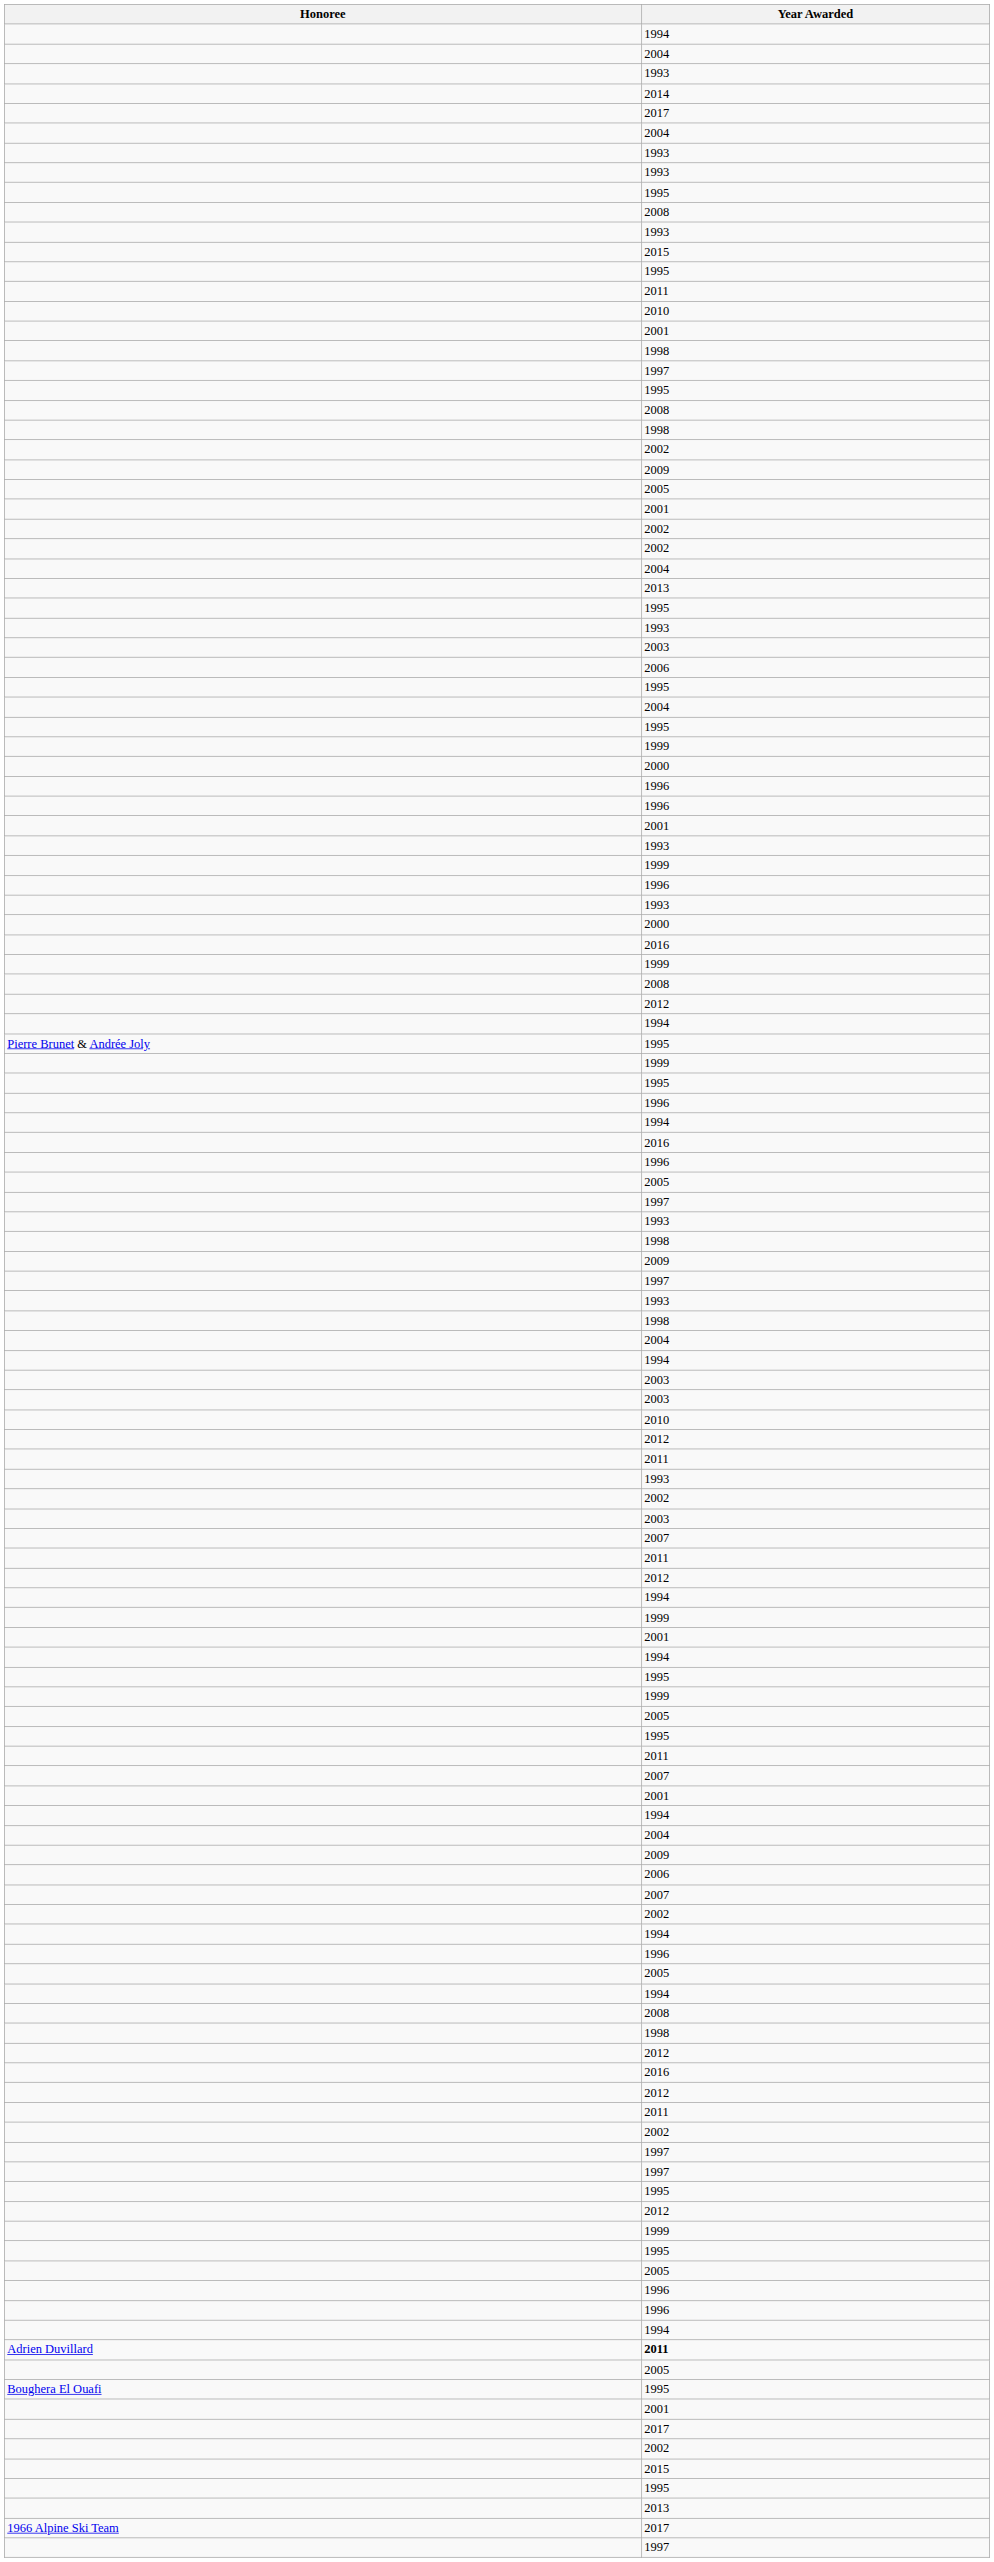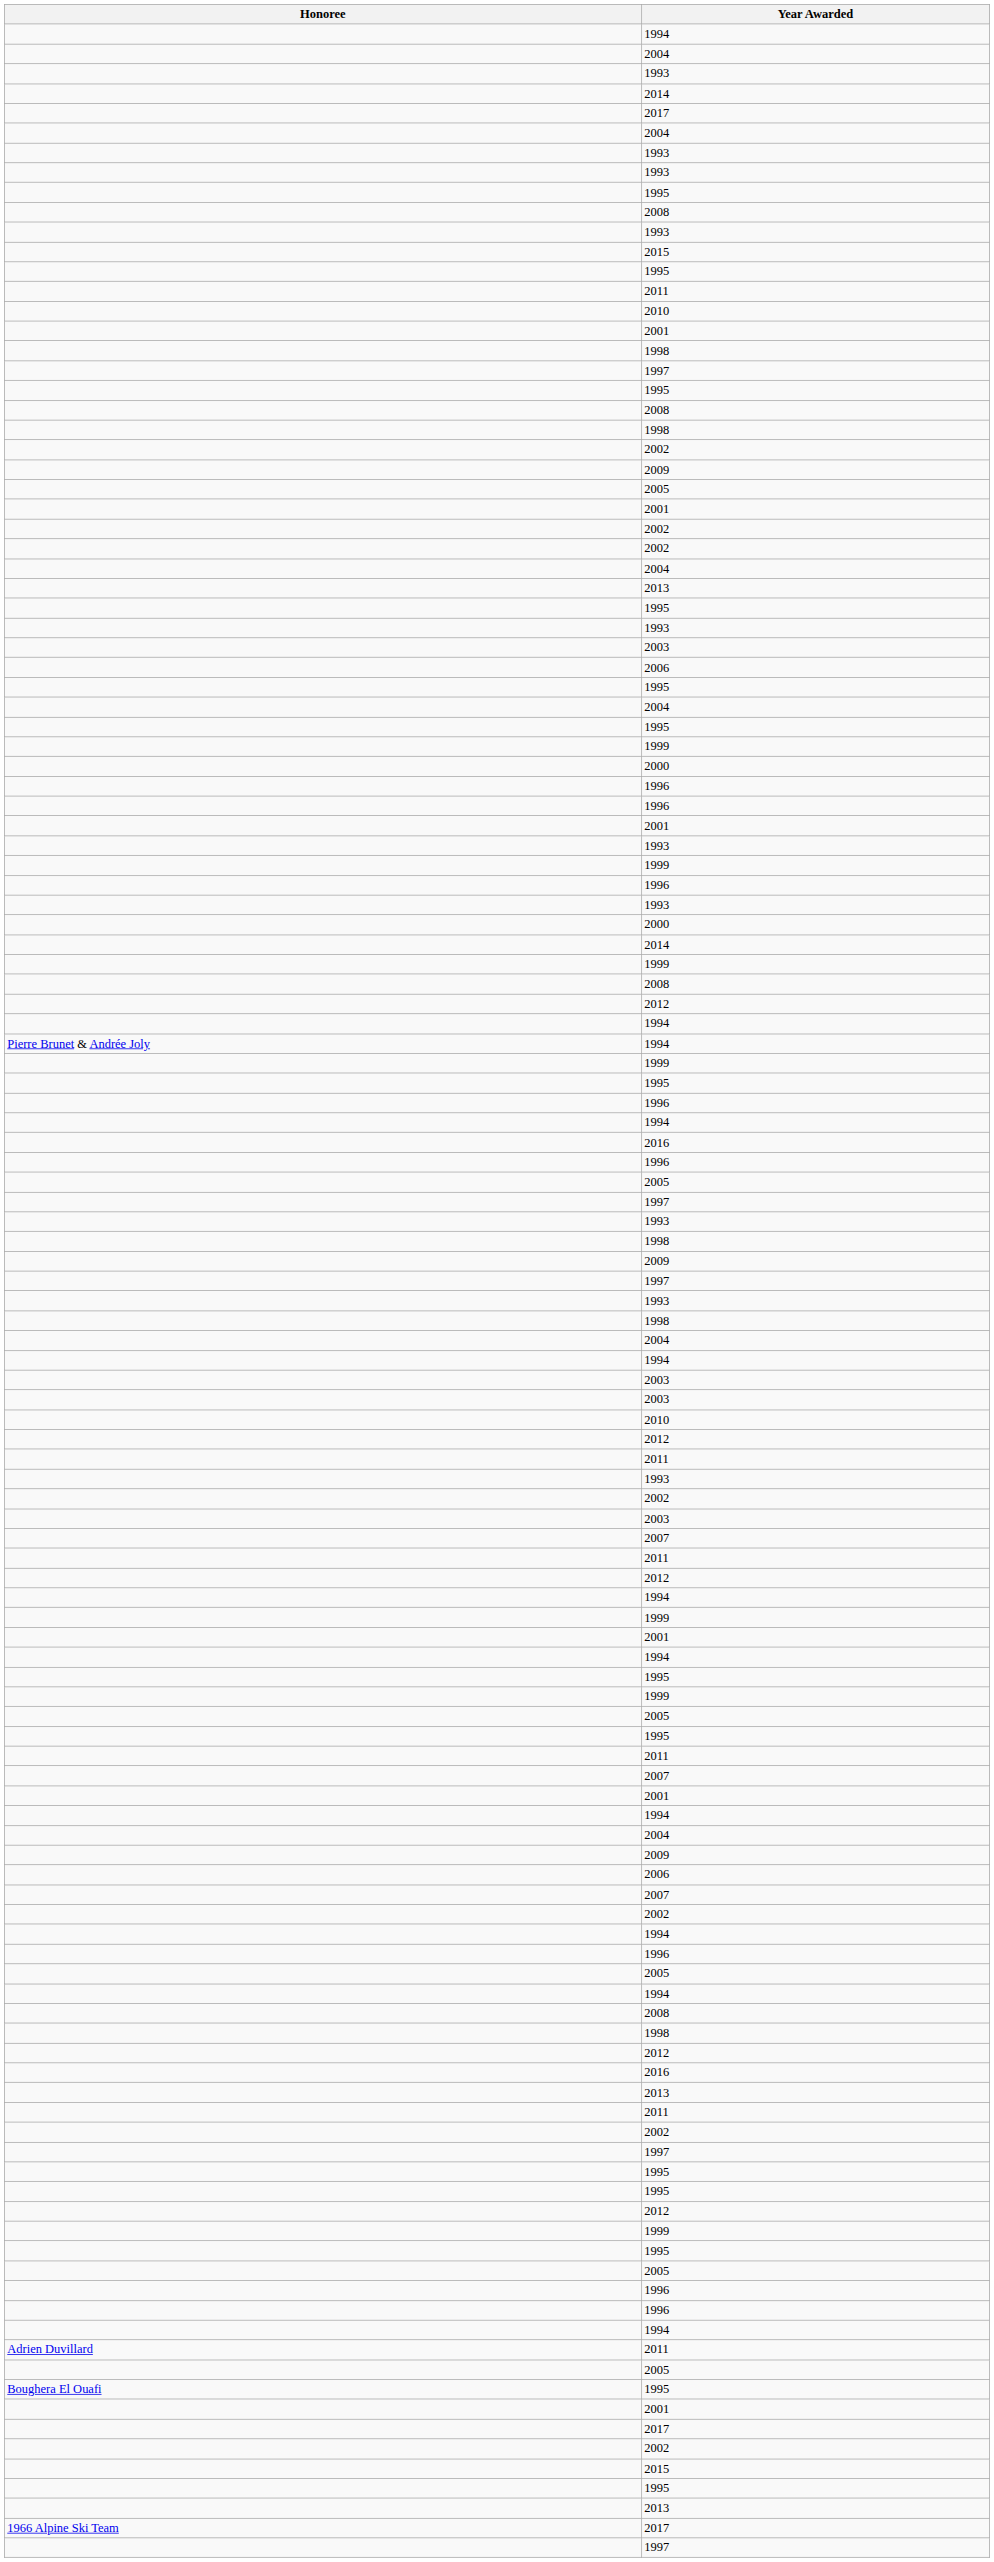(657, 944) 2016 -> (657, 944) 2014
(657, 1043) 1995 -> (657, 1043) 1994
(657, 2092) 2012 -> (657, 2092) 2013
(657, 2171) 1997 -> (657, 2171) 1995
(656, 2349) bold -> (656, 2349) normal
